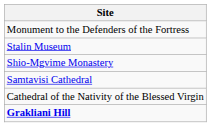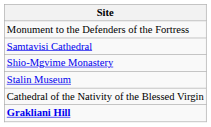(39, 46) Stalin Museum -> (49, 46) Samtavisi Cathedral
(49, 79) Samtavisi Cathedral -> (39, 79) Stalin Museum
